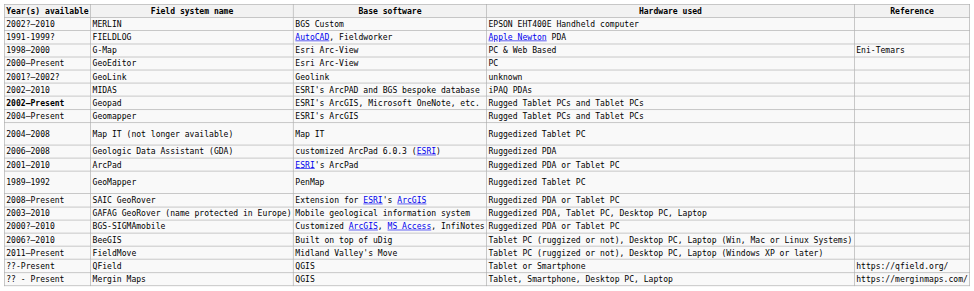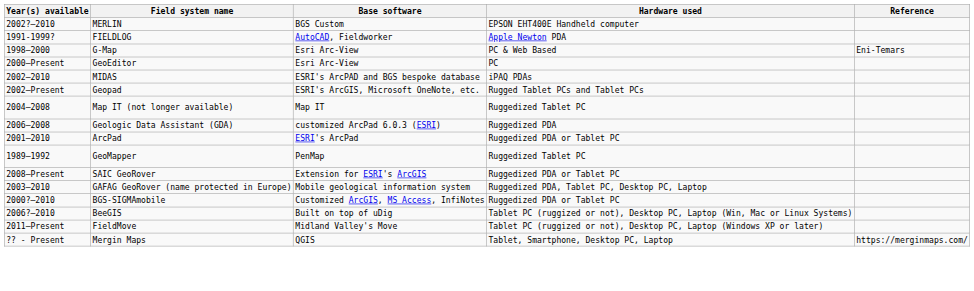- row: (110, 77)
(35, 103) bold -> (35, 90) normal
- row: (114, 116)
- row: (107, 266)
